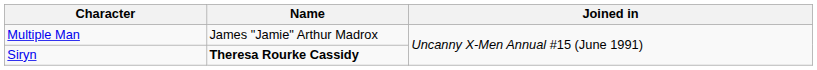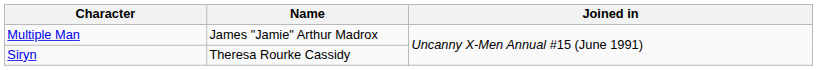(284, 55) bold -> (280, 55) normal
